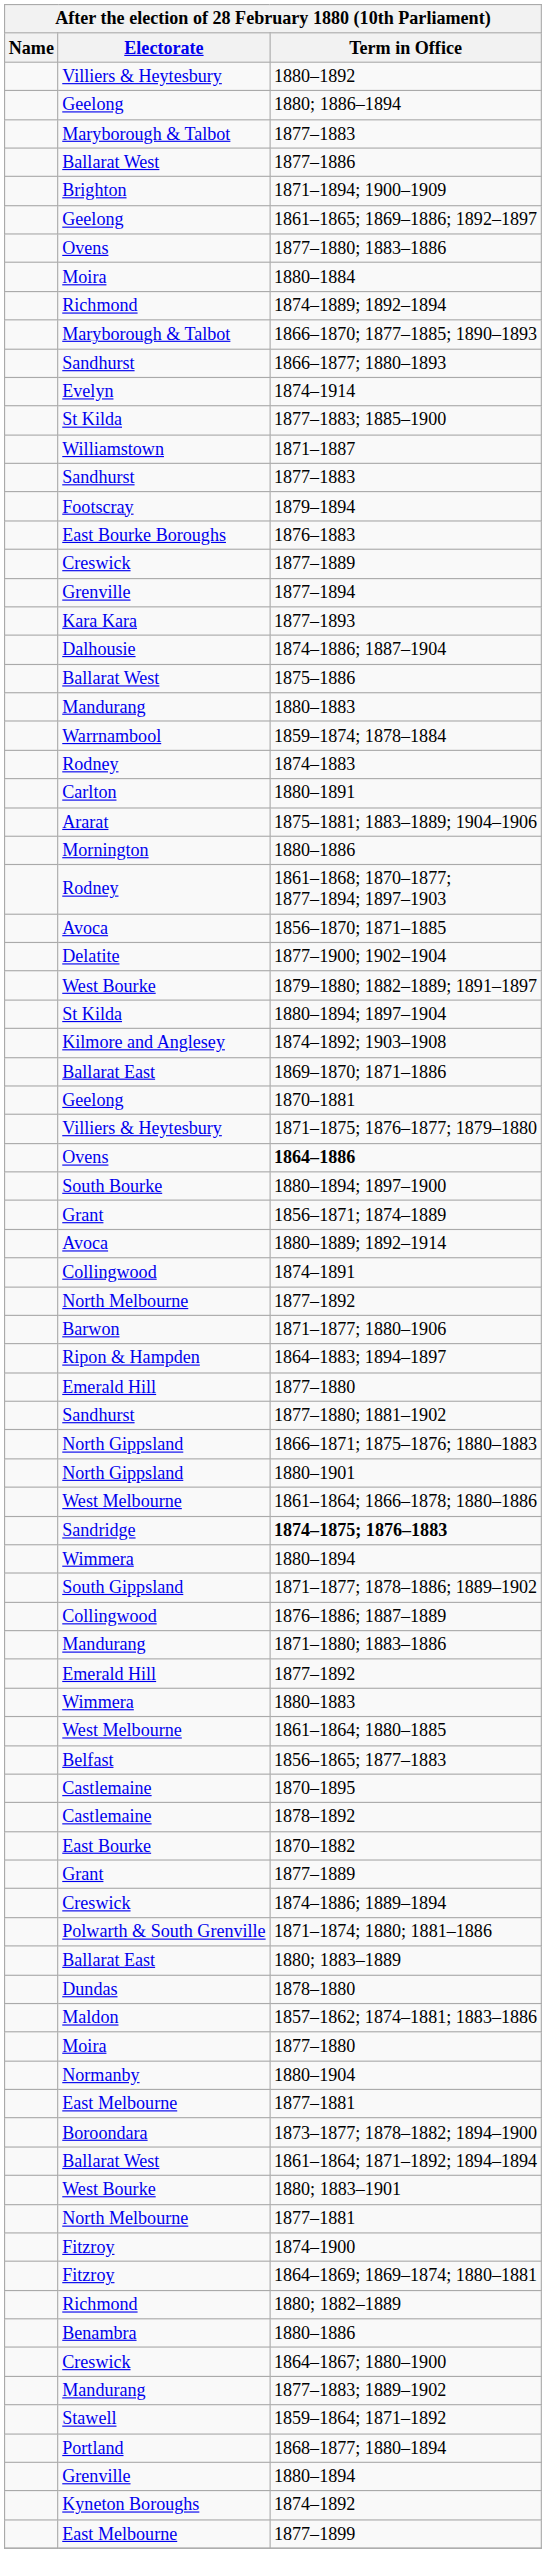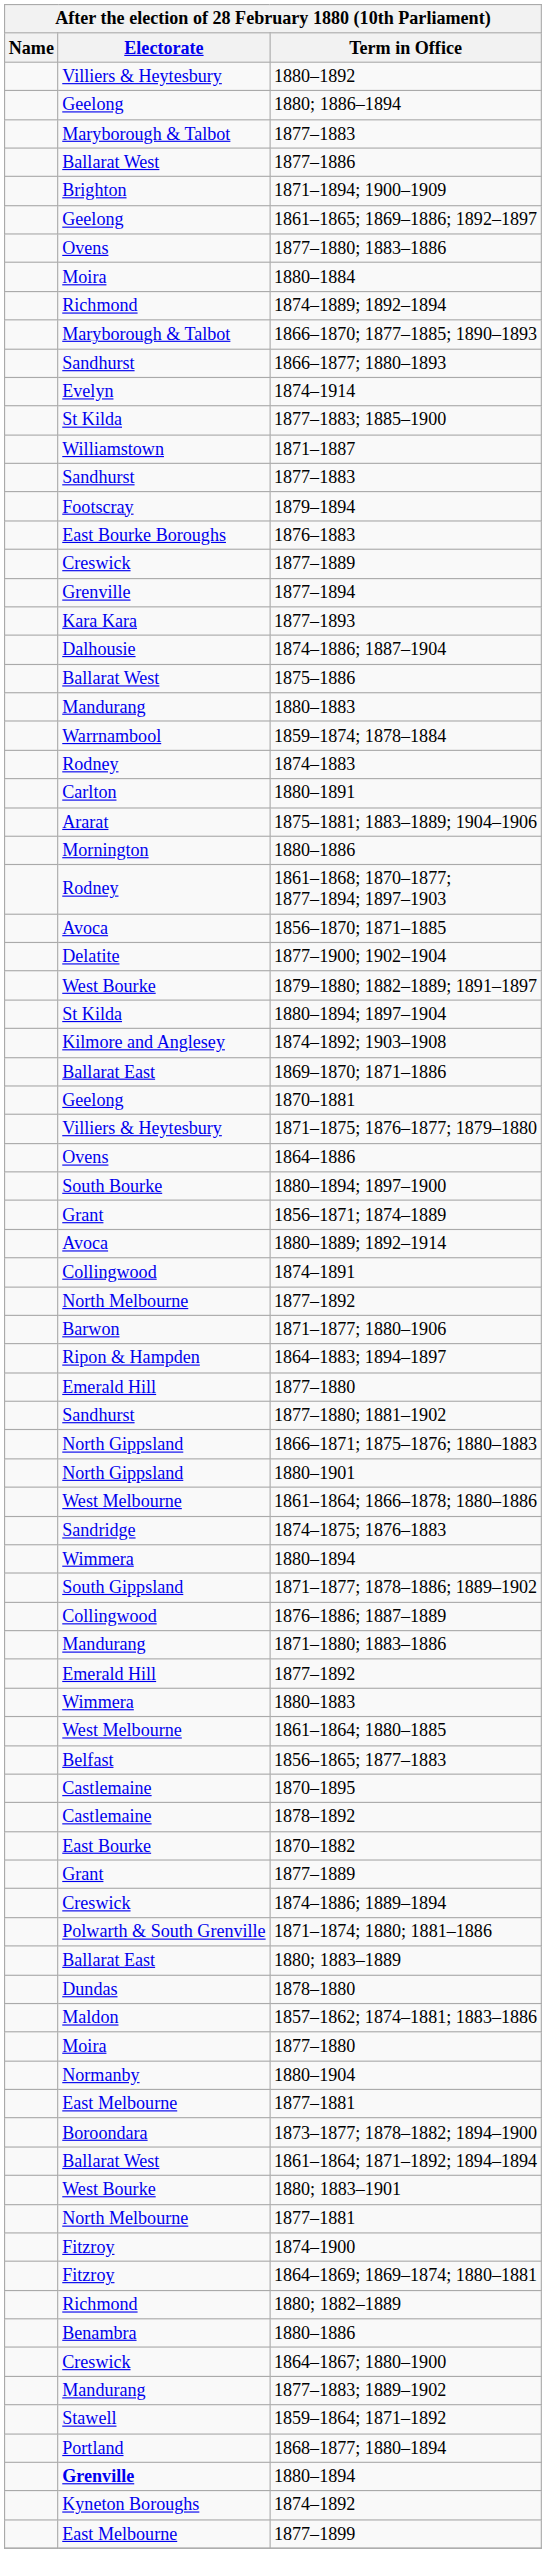(315, 1157) bold -> (315, 1157) normal
(361, 1530) bold -> (360, 1530) normal
(96, 2476) normal -> (98, 2476) bold
